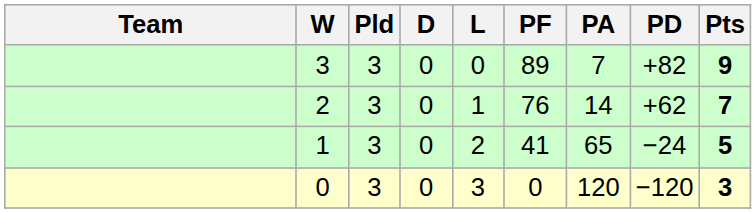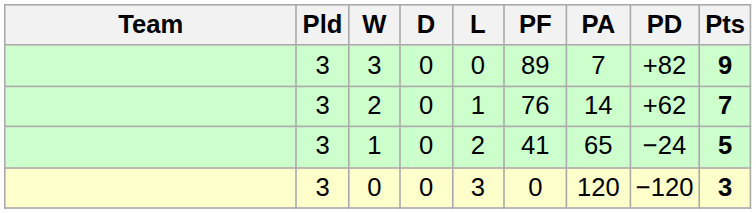columns swapped: (374, 24) <-> (322, 24)
